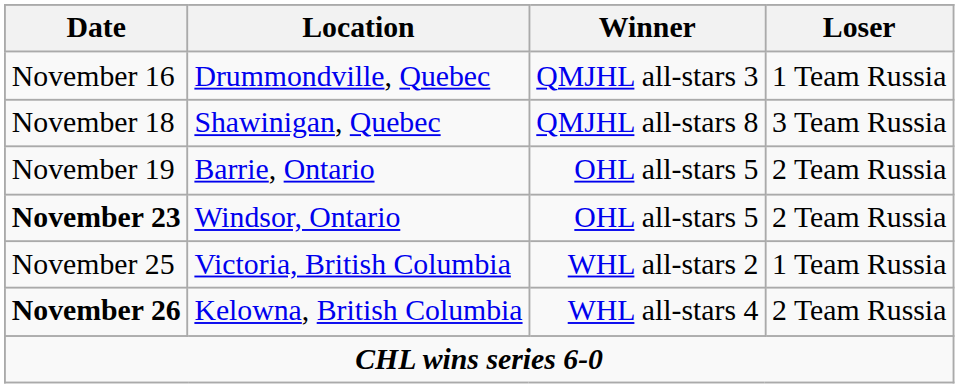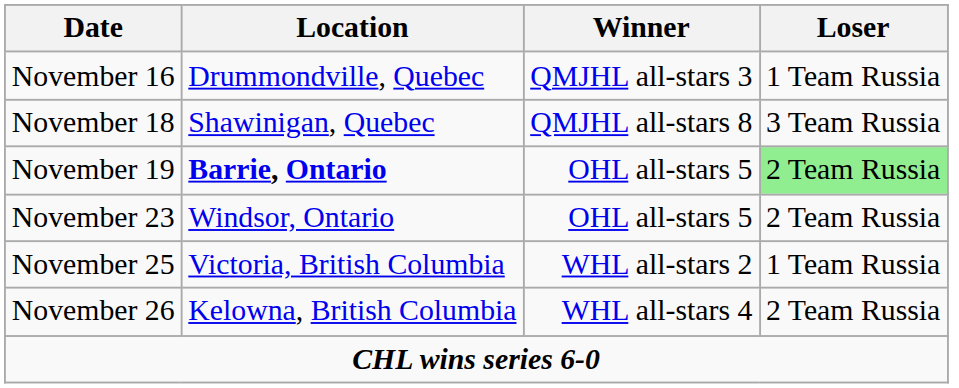(284, 169) normal -> (287, 169) bold
(859, 169) no background -> (853, 169) lightgreen background
(96, 216) bold -> (93, 216) normal
(96, 311) bold -> (93, 311) normal
